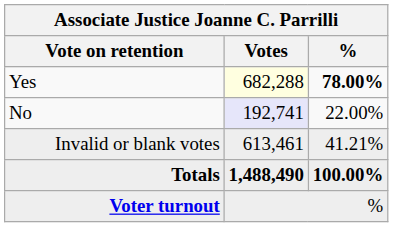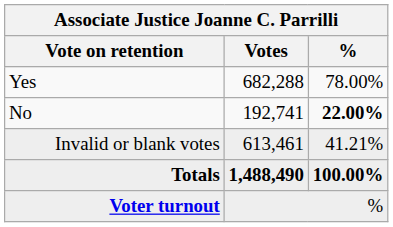(273, 82) lightyellow background -> (273, 82) no background
(353, 82) bold -> (354, 82) normal
(273, 113) lavender background -> (273, 113) no background
(354, 113) normal -> (353, 113) bold
